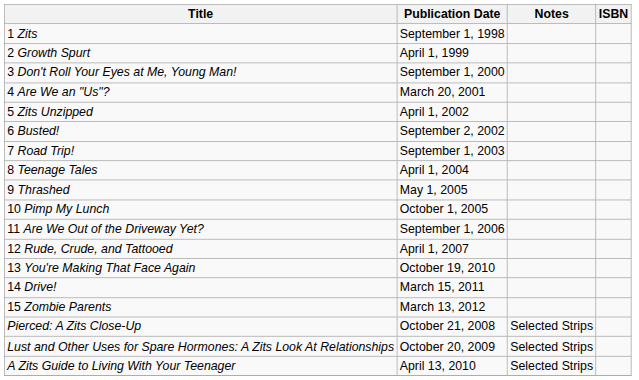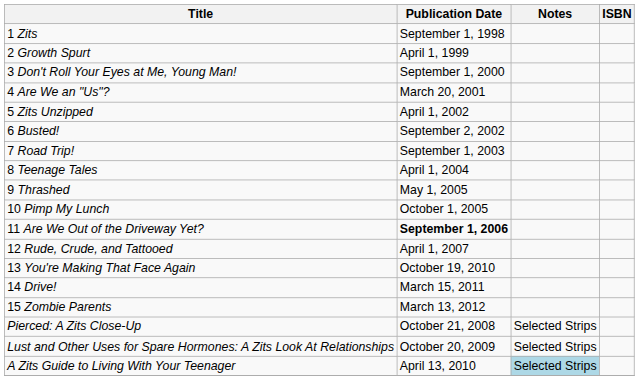(452, 229) normal -> (454, 229) bold
(552, 365) no background -> (555, 365) lightblue background
